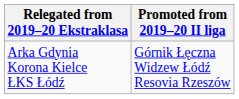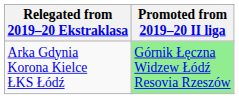(183, 67) no background -> (183, 67) lightgreen background
